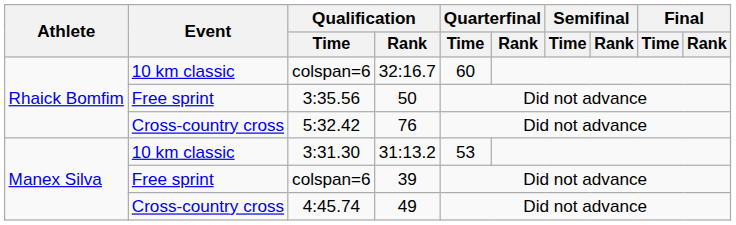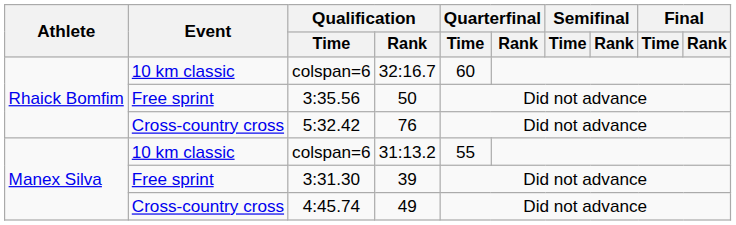(331, 152) 3:31.30 -> (331, 152) colspan=6
(466, 152) 53 -> (466, 152) 55
(331, 179) colspan=6 -> (331, 179) 3:31.30
